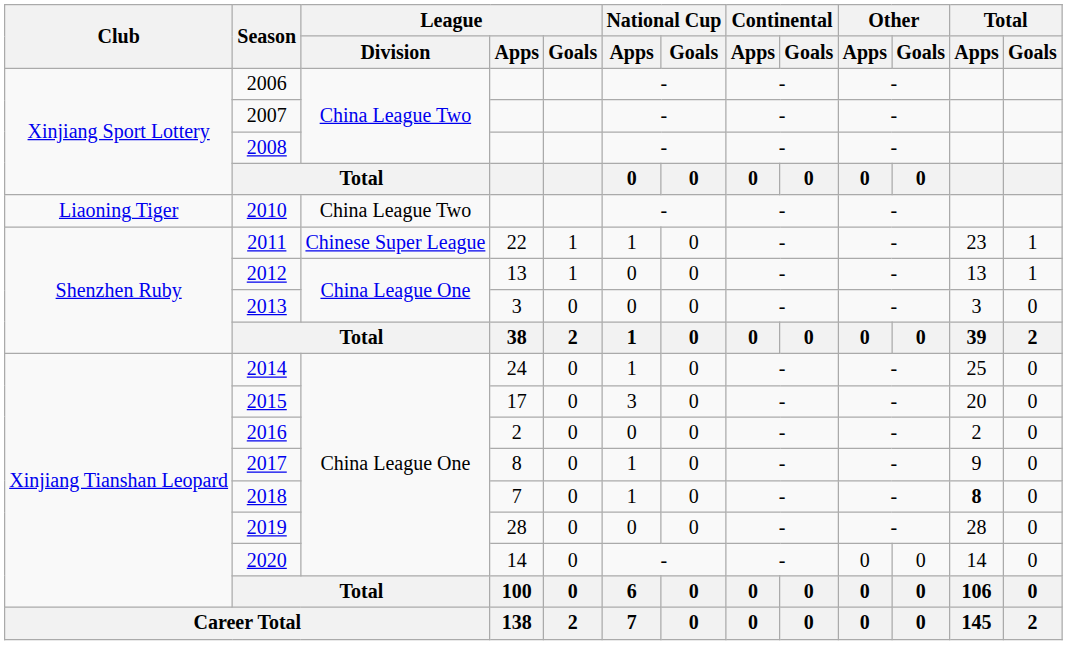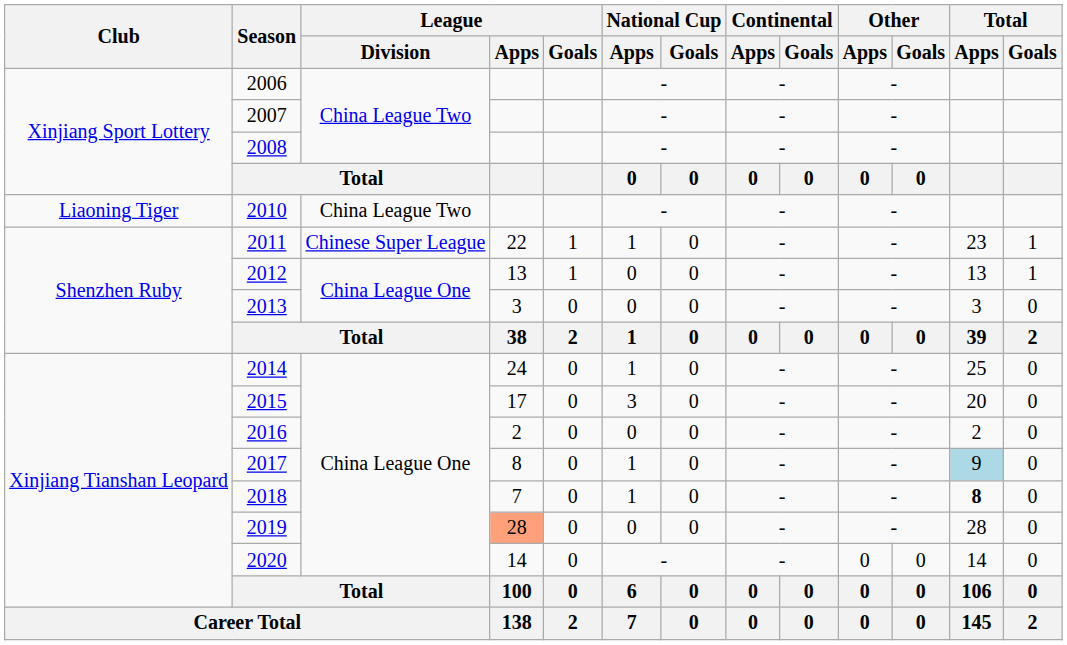(977, 464) no background -> (977, 464) lightblue background
(517, 527) no background -> (517, 527) lightsalmon background
